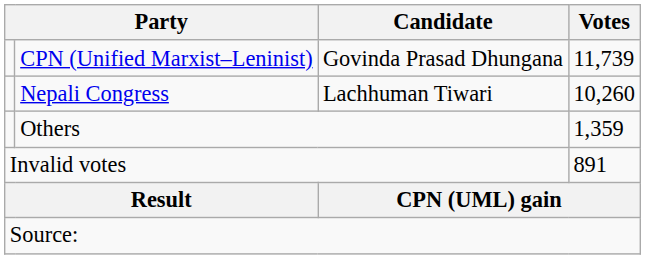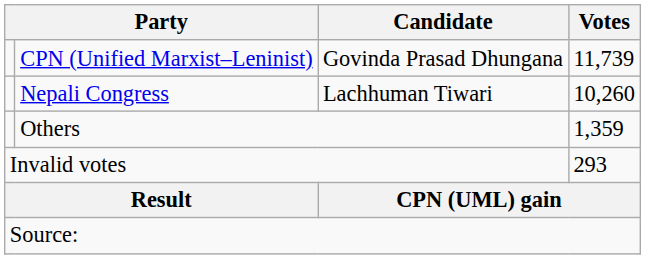(590, 164) 891 -> (590, 164) 293
